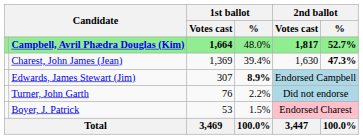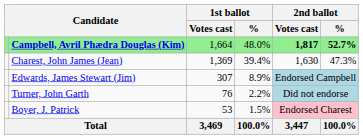(221, 45) bold -> (221, 45) normal
(342, 61) bold -> (343, 61) normal
(259, 77) bold -> (260, 77) normal
